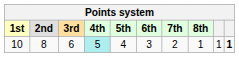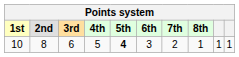(98, 44) paleturquoise background -> (98, 44) no background
(123, 44) normal -> (123, 44) bold
(229, 44) bold -> (229, 44) normal
